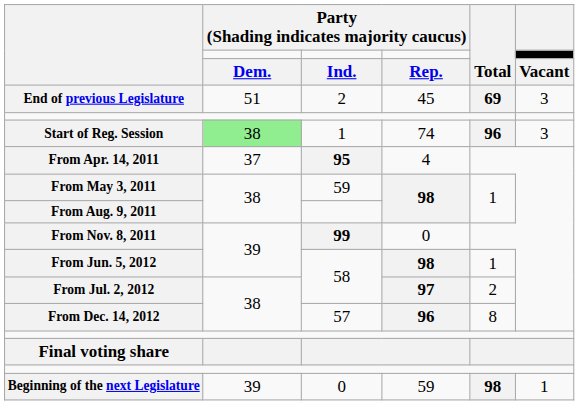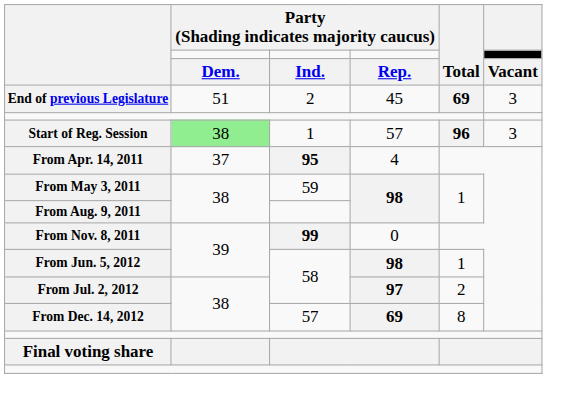(426, 133) 74 -> (395, 133) 57
(426, 317) 96 -> (395, 317) 69
- row: (104, 386)
